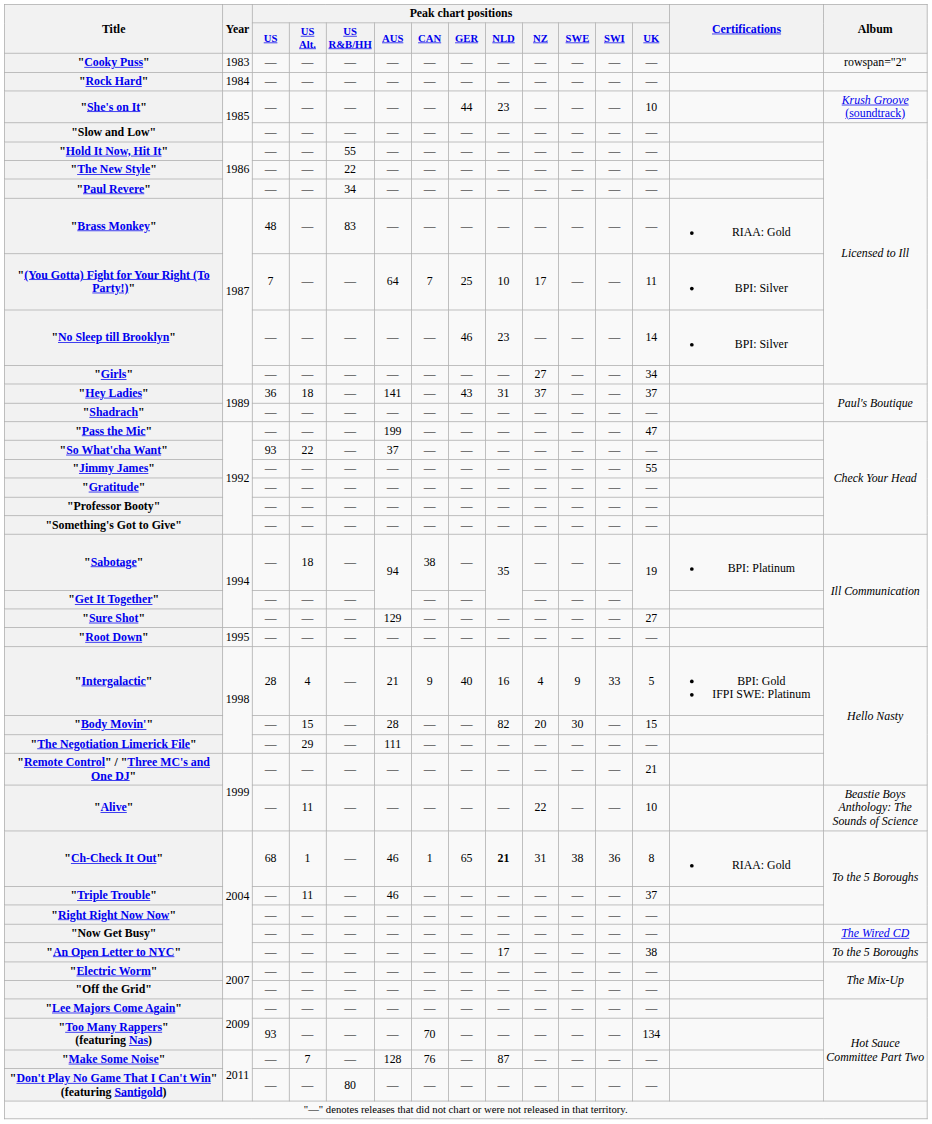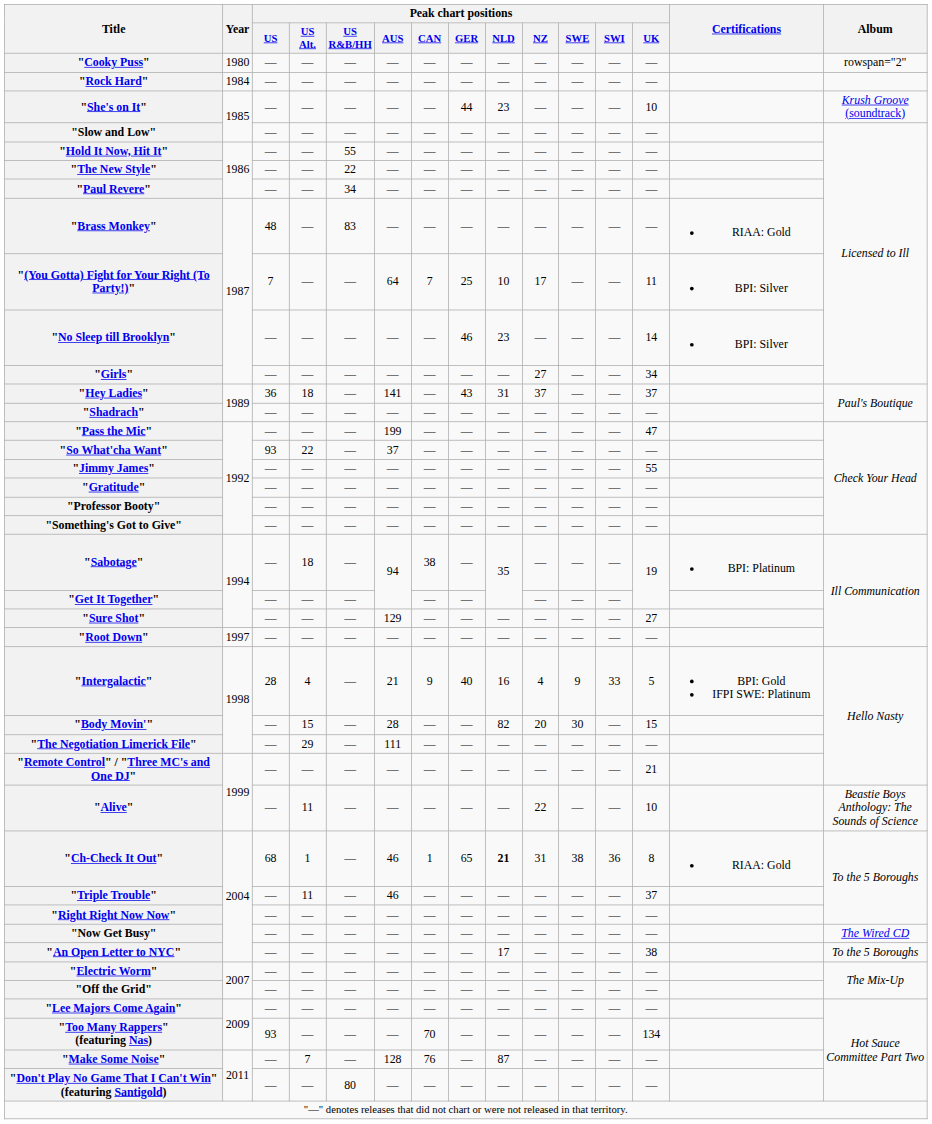(238, 62) 1983 -> (238, 62) 1980
(238, 637) 1995 -> (238, 637) 1997
